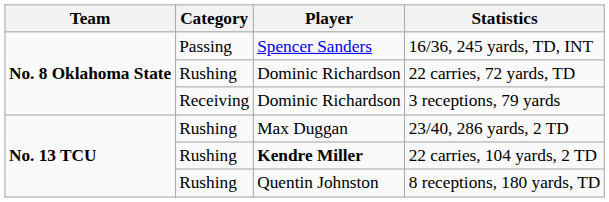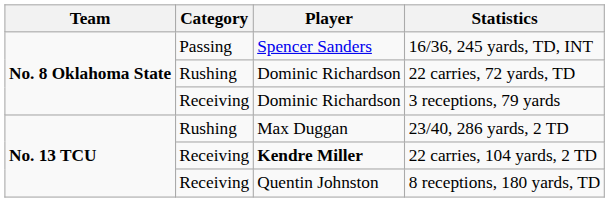(208, 155) Rushing -> (214, 155) Receiving
(208, 182) Rushing -> (214, 182) Receiving
